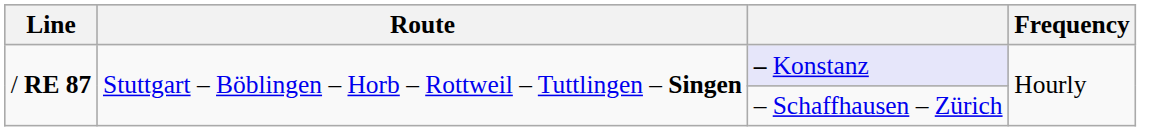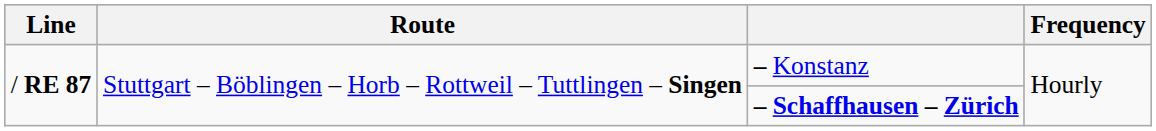(811, 65) lavender background -> (811, 65) no background
(878, 105) normal -> (886, 105) bold
